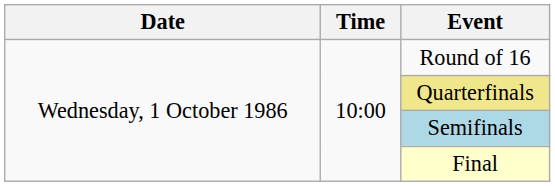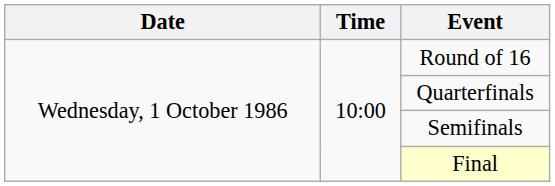(475, 92) khaki background -> (475, 92) no background
(475, 127) lightblue background -> (475, 127) no background
